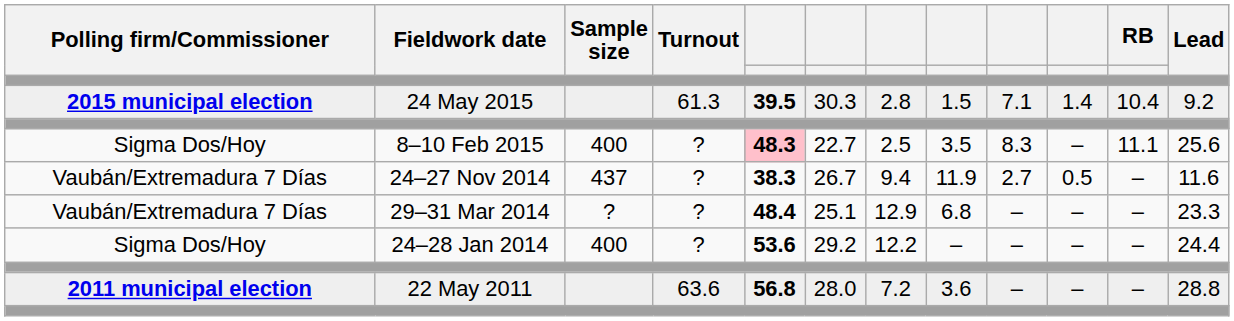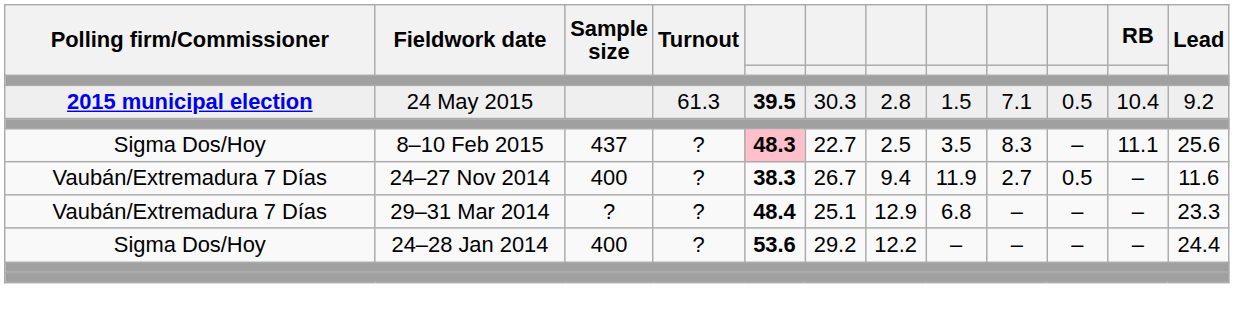(1077, 102) 1.4 -> (1077, 102) 0.5
(609, 145) 400 -> (609, 145) 437
(609, 178) 437 -> (609, 178) 400
- row: (190, 288)
